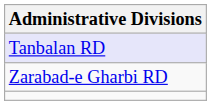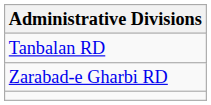(57, 47) lavender background -> (57, 47) no background
